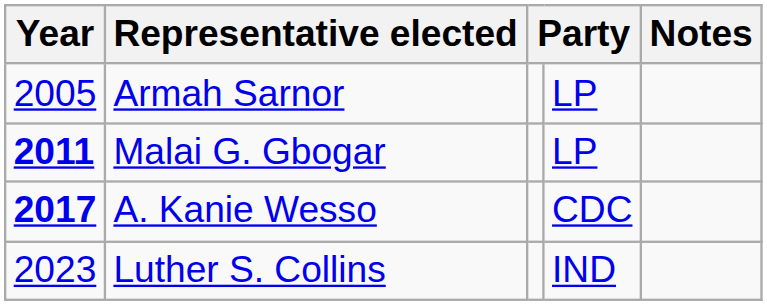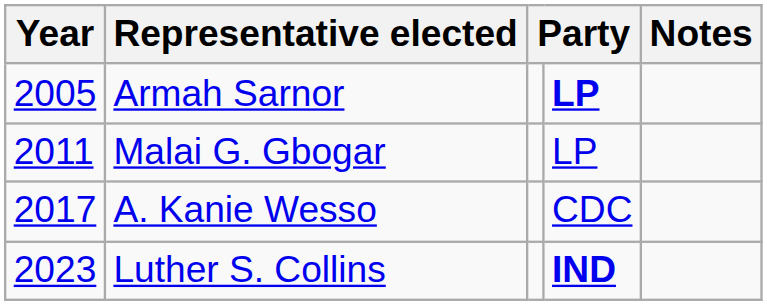(575, 92) normal -> (576, 92) bold
(54, 151) bold -> (54, 151) normal
(55, 210) bold -> (55, 210) normal
(584, 269) normal -> (584, 269) bold
